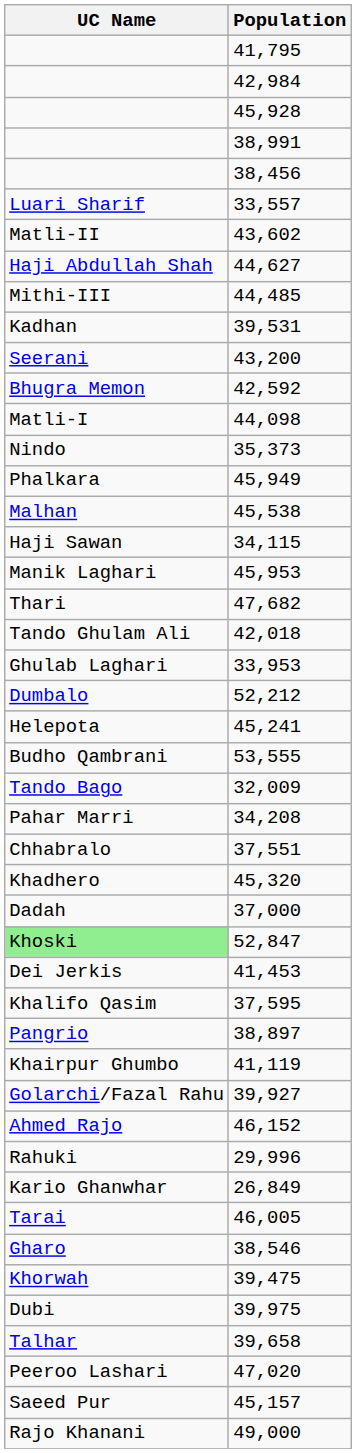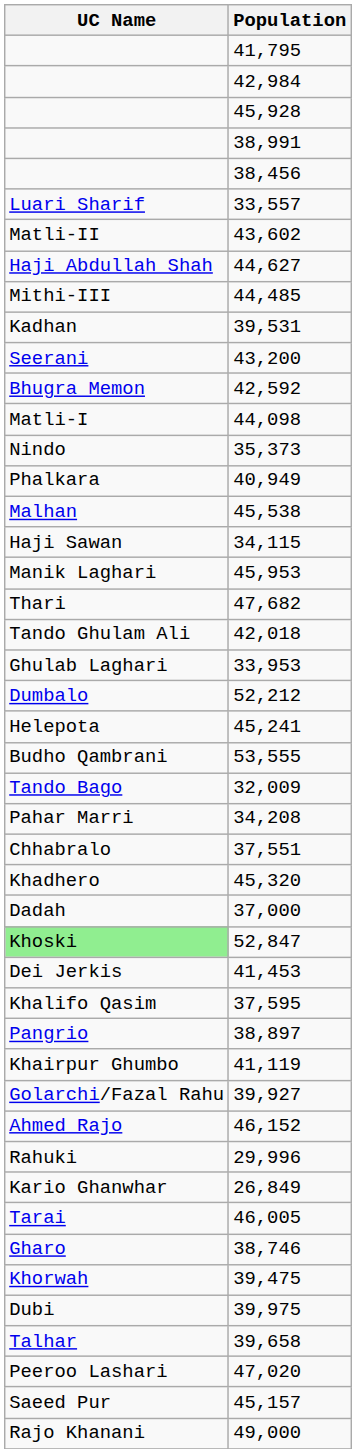(267, 481) 45,949 -> (267, 481) 40,949
(267, 1249) 38,546 -> (267, 1249) 38,746
